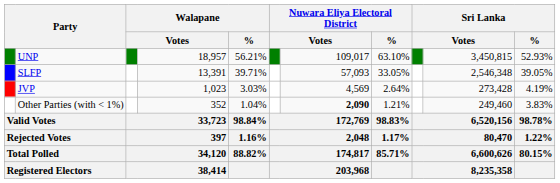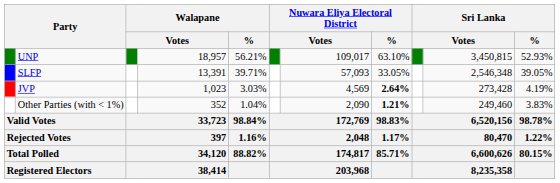(396, 89) normal -> (396, 89) bold
(358, 105) bold -> (358, 105) normal
(396, 105) normal -> (396, 105) bold
